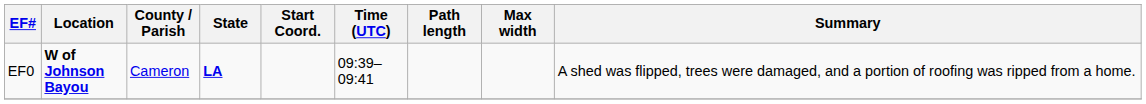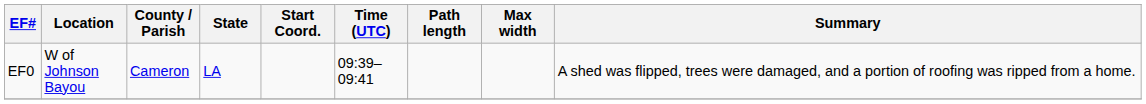(74, 71) bold -> (72, 71) normal
(213, 71) bold -> (212, 71) normal
